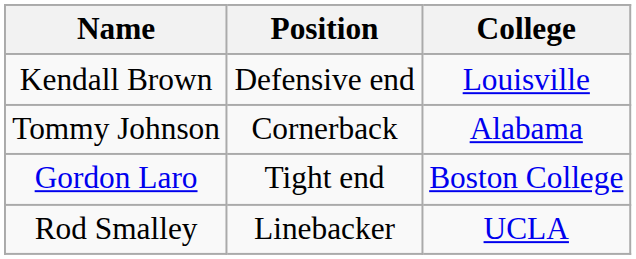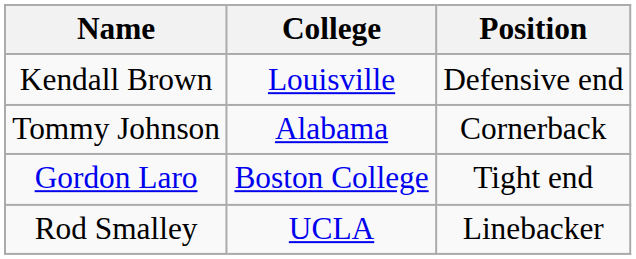columns swapped: (325, 29) <-> (526, 29)
